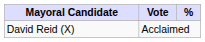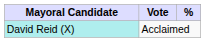(41, 29) no background -> (41, 29) paleturquoise background
